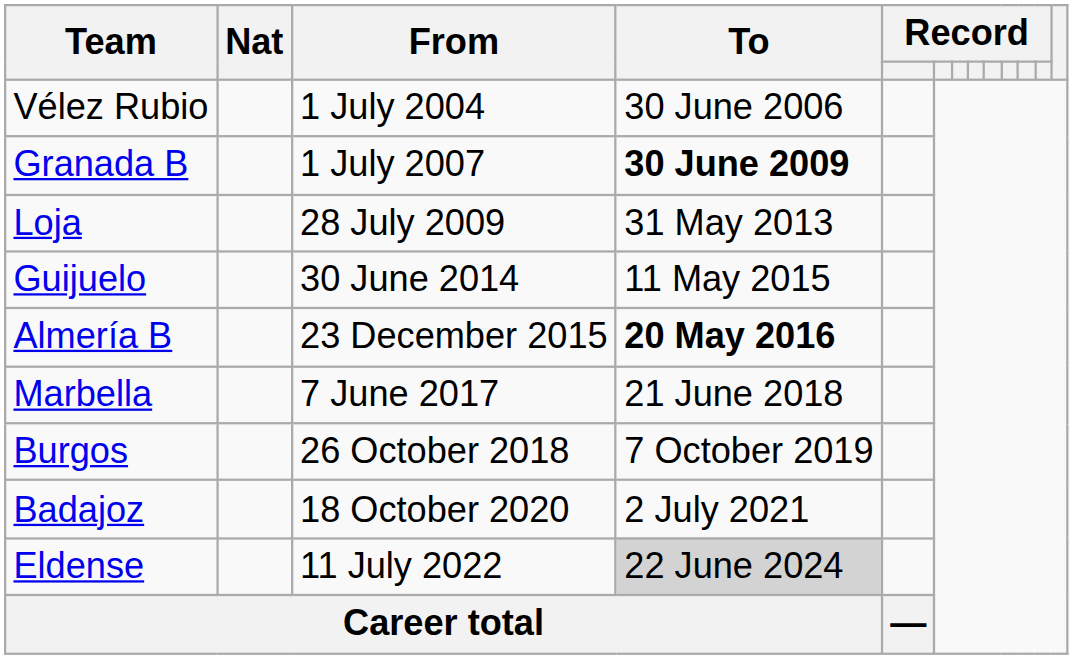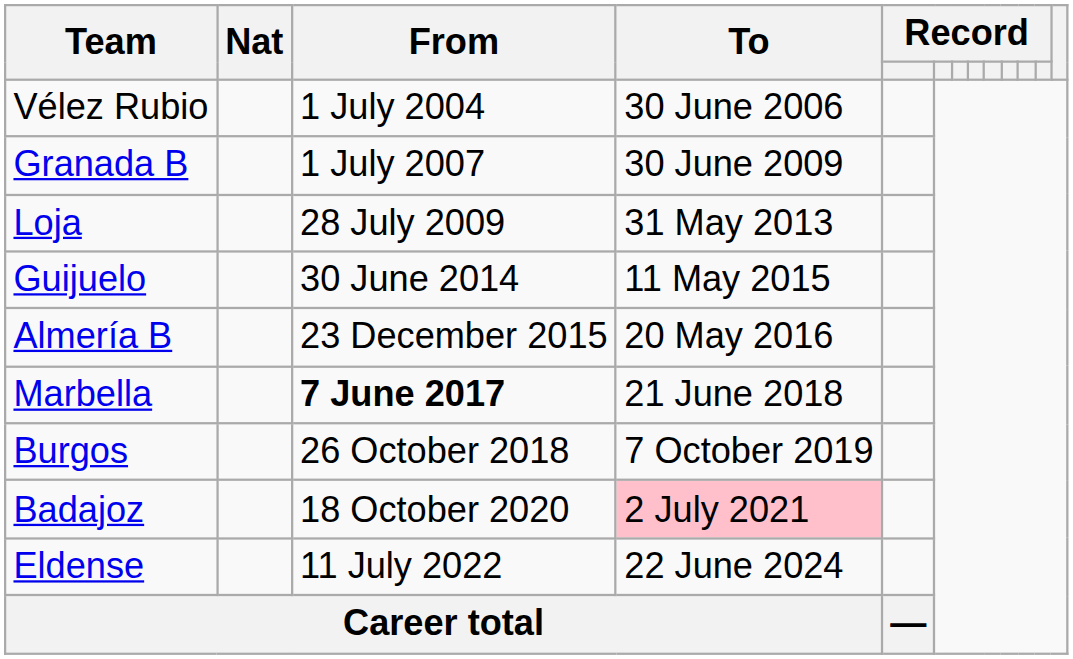(737, 164) bold -> (734, 164) normal
(730, 336) bold -> (729, 336) normal
(400, 393) normal -> (403, 393) bold
(717, 508) no background -> (717, 508) pink background
(734, 565) lightgrey background -> (734, 565) no background
